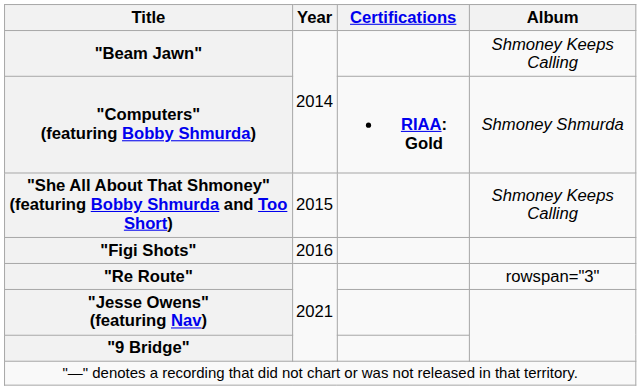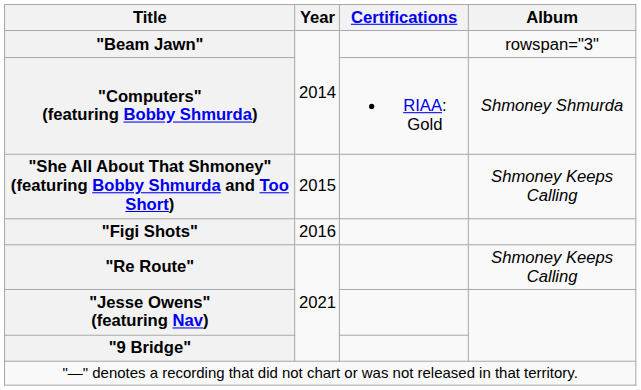(553, 53) Shmoney Keeps Calling -> (552, 44) rowspan="3"
(403, 134) bold -> (404, 115) normal
(553, 276) rowspan="3" -> (552, 267) Shmoney Keeps Calling
